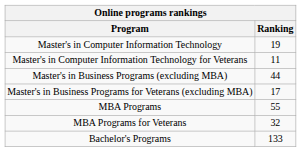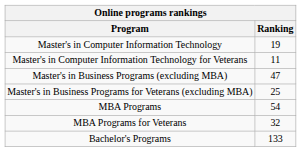(275, 76) 44 -> (275, 76) 47
(275, 91) 17 -> (275, 91) 25
(275, 107) 55 -> (275, 107) 54
